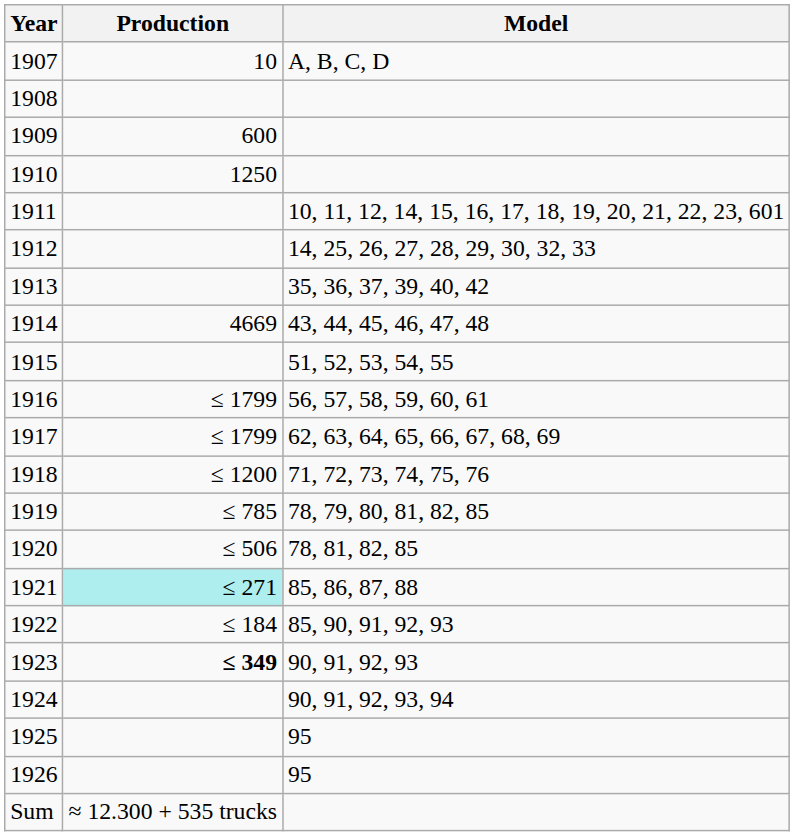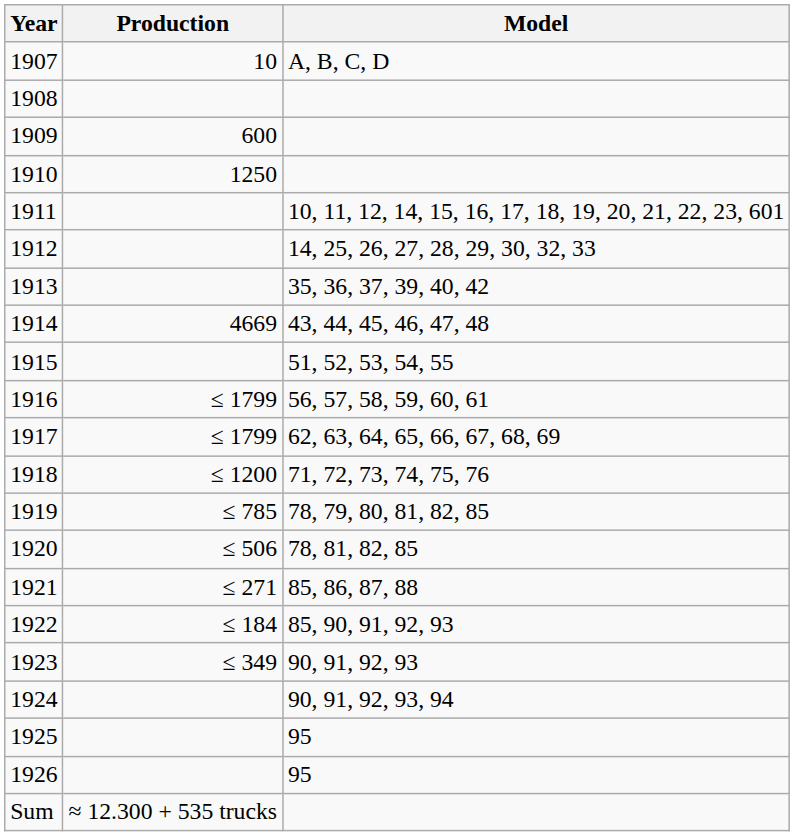(250, 586) paleturquoise background -> (250, 586) no background
(250, 661) bold -> (250, 661) normal
